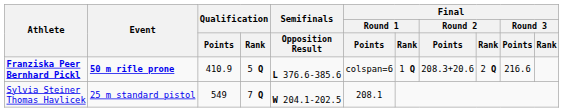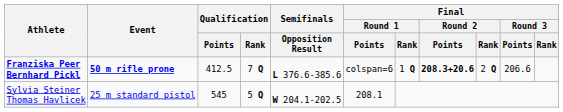(219, 69) 410.9 -> (219, 69) 412.5
(255, 69) 5 Q -> (255, 69) 7 Q
(448, 69) normal -> (448, 69) bold
(517, 69) 216.6 -> (517, 69) 206.6
(219, 94) 549 -> (219, 94) 545
(255, 94) 7 Q -> (255, 94) 5 Q
